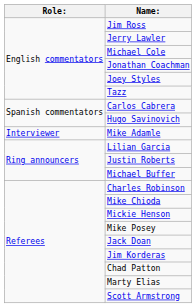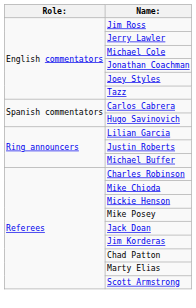- row: (134, 133)
